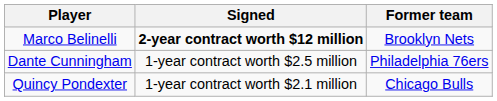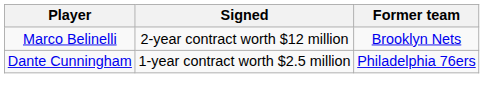(251, 38) bold -> (245, 38) normal
- row: (70, 84)
